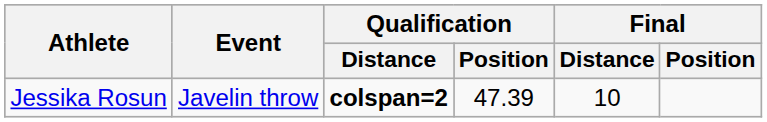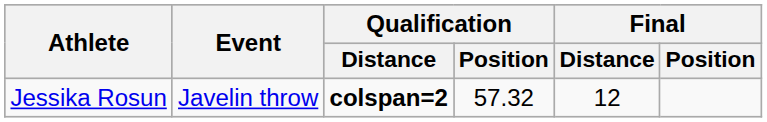(504, 98) 47.39 -> (504, 98) 57.32
(607, 98) 10 -> (607, 98) 12
